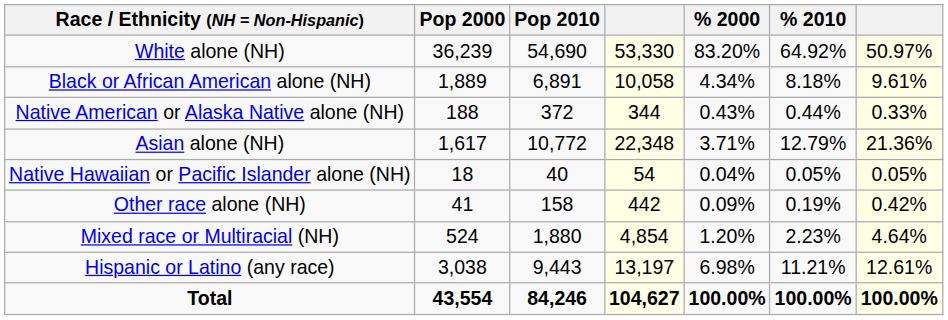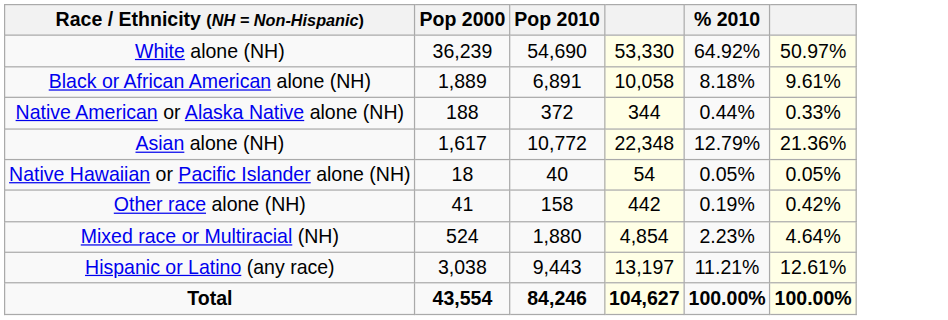- column: (727, 19)
